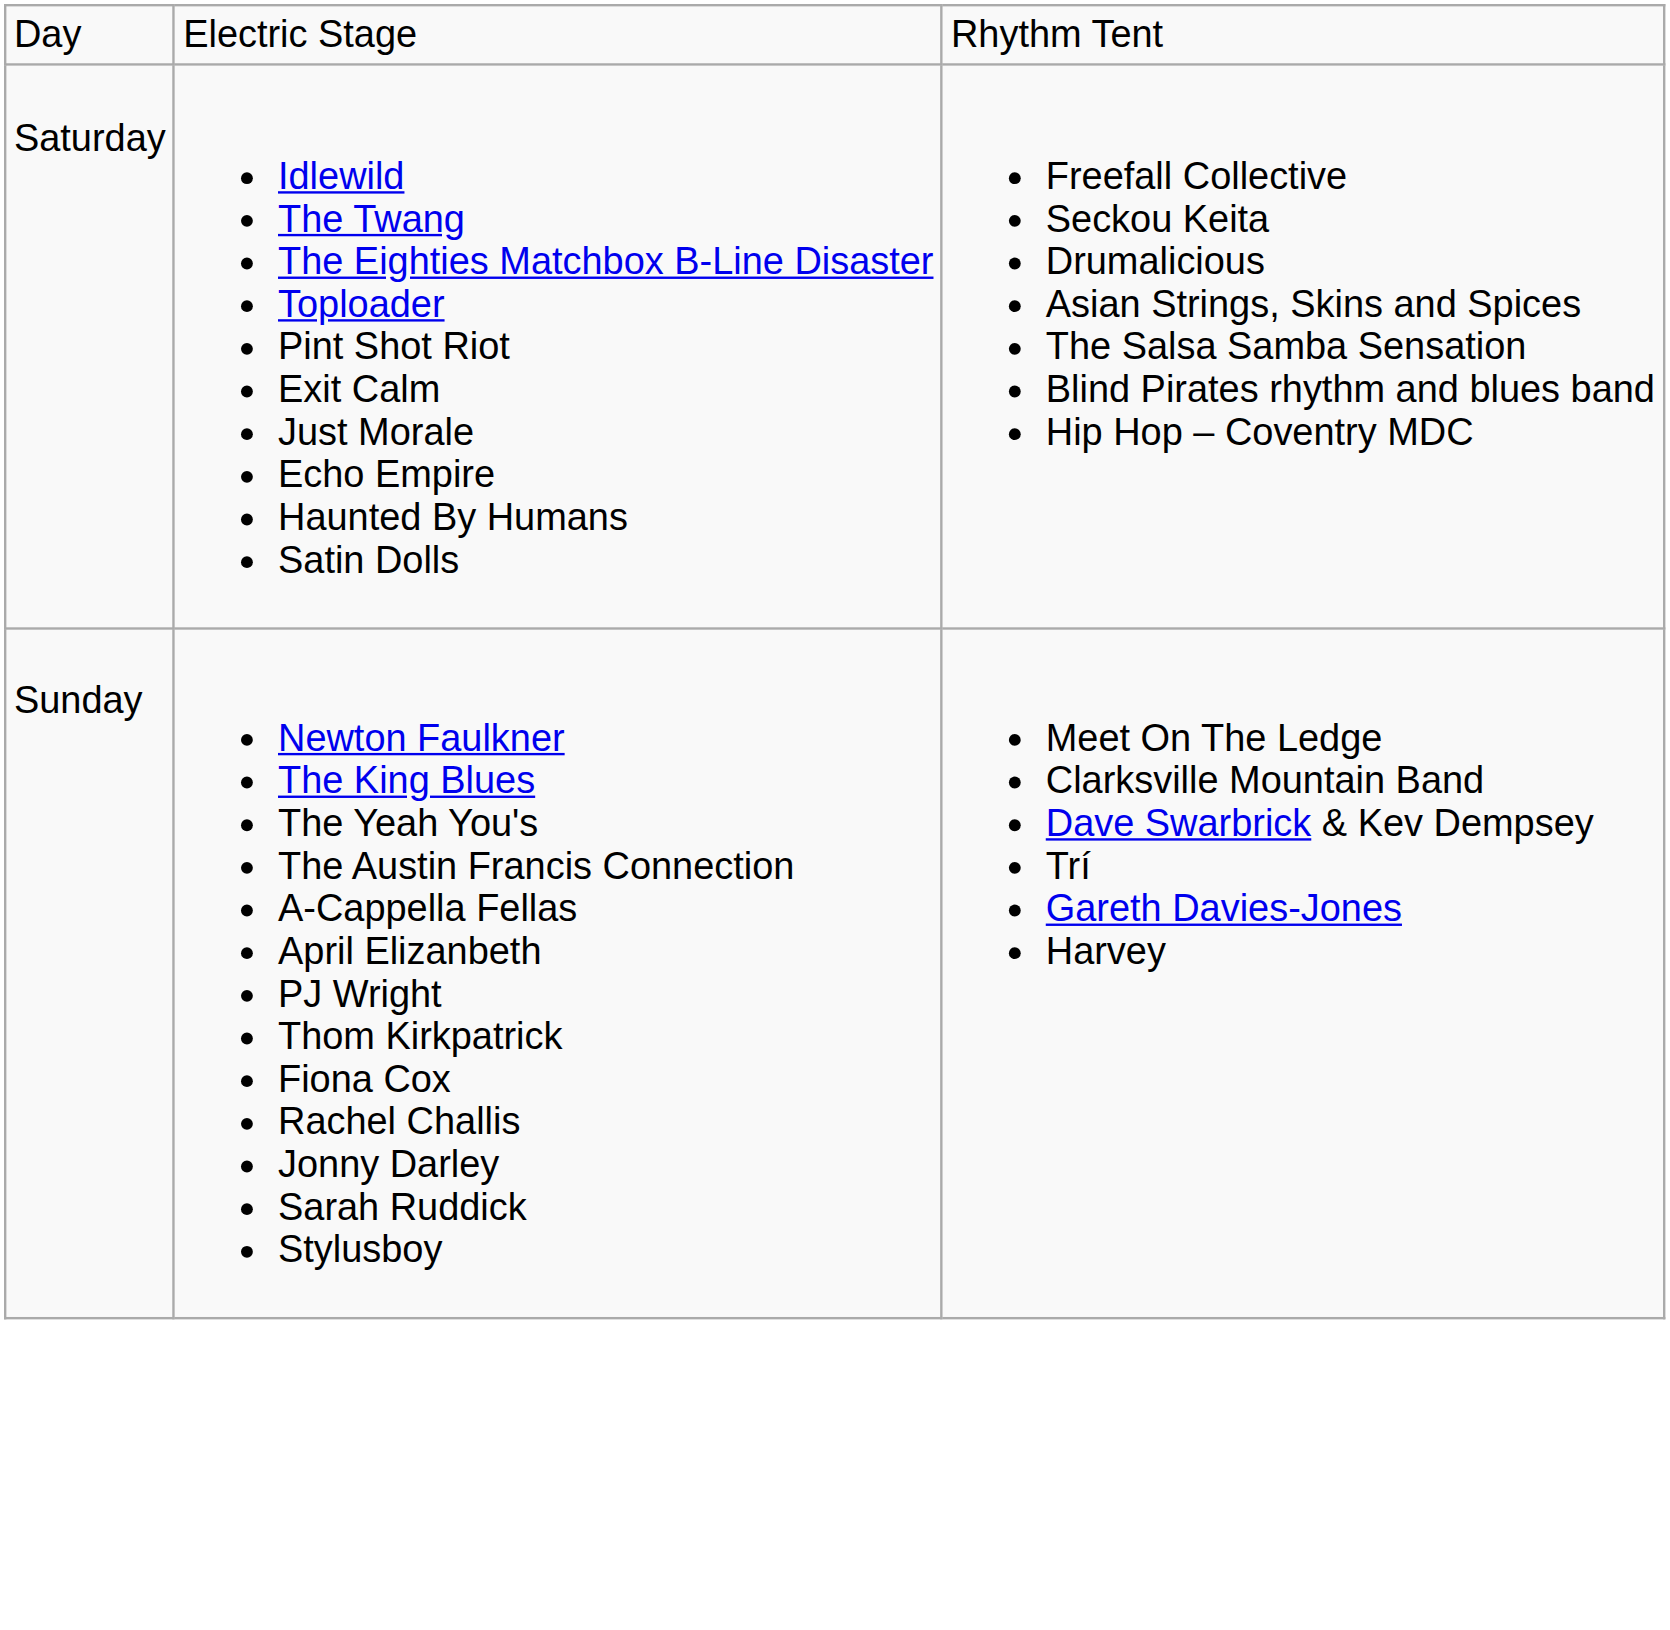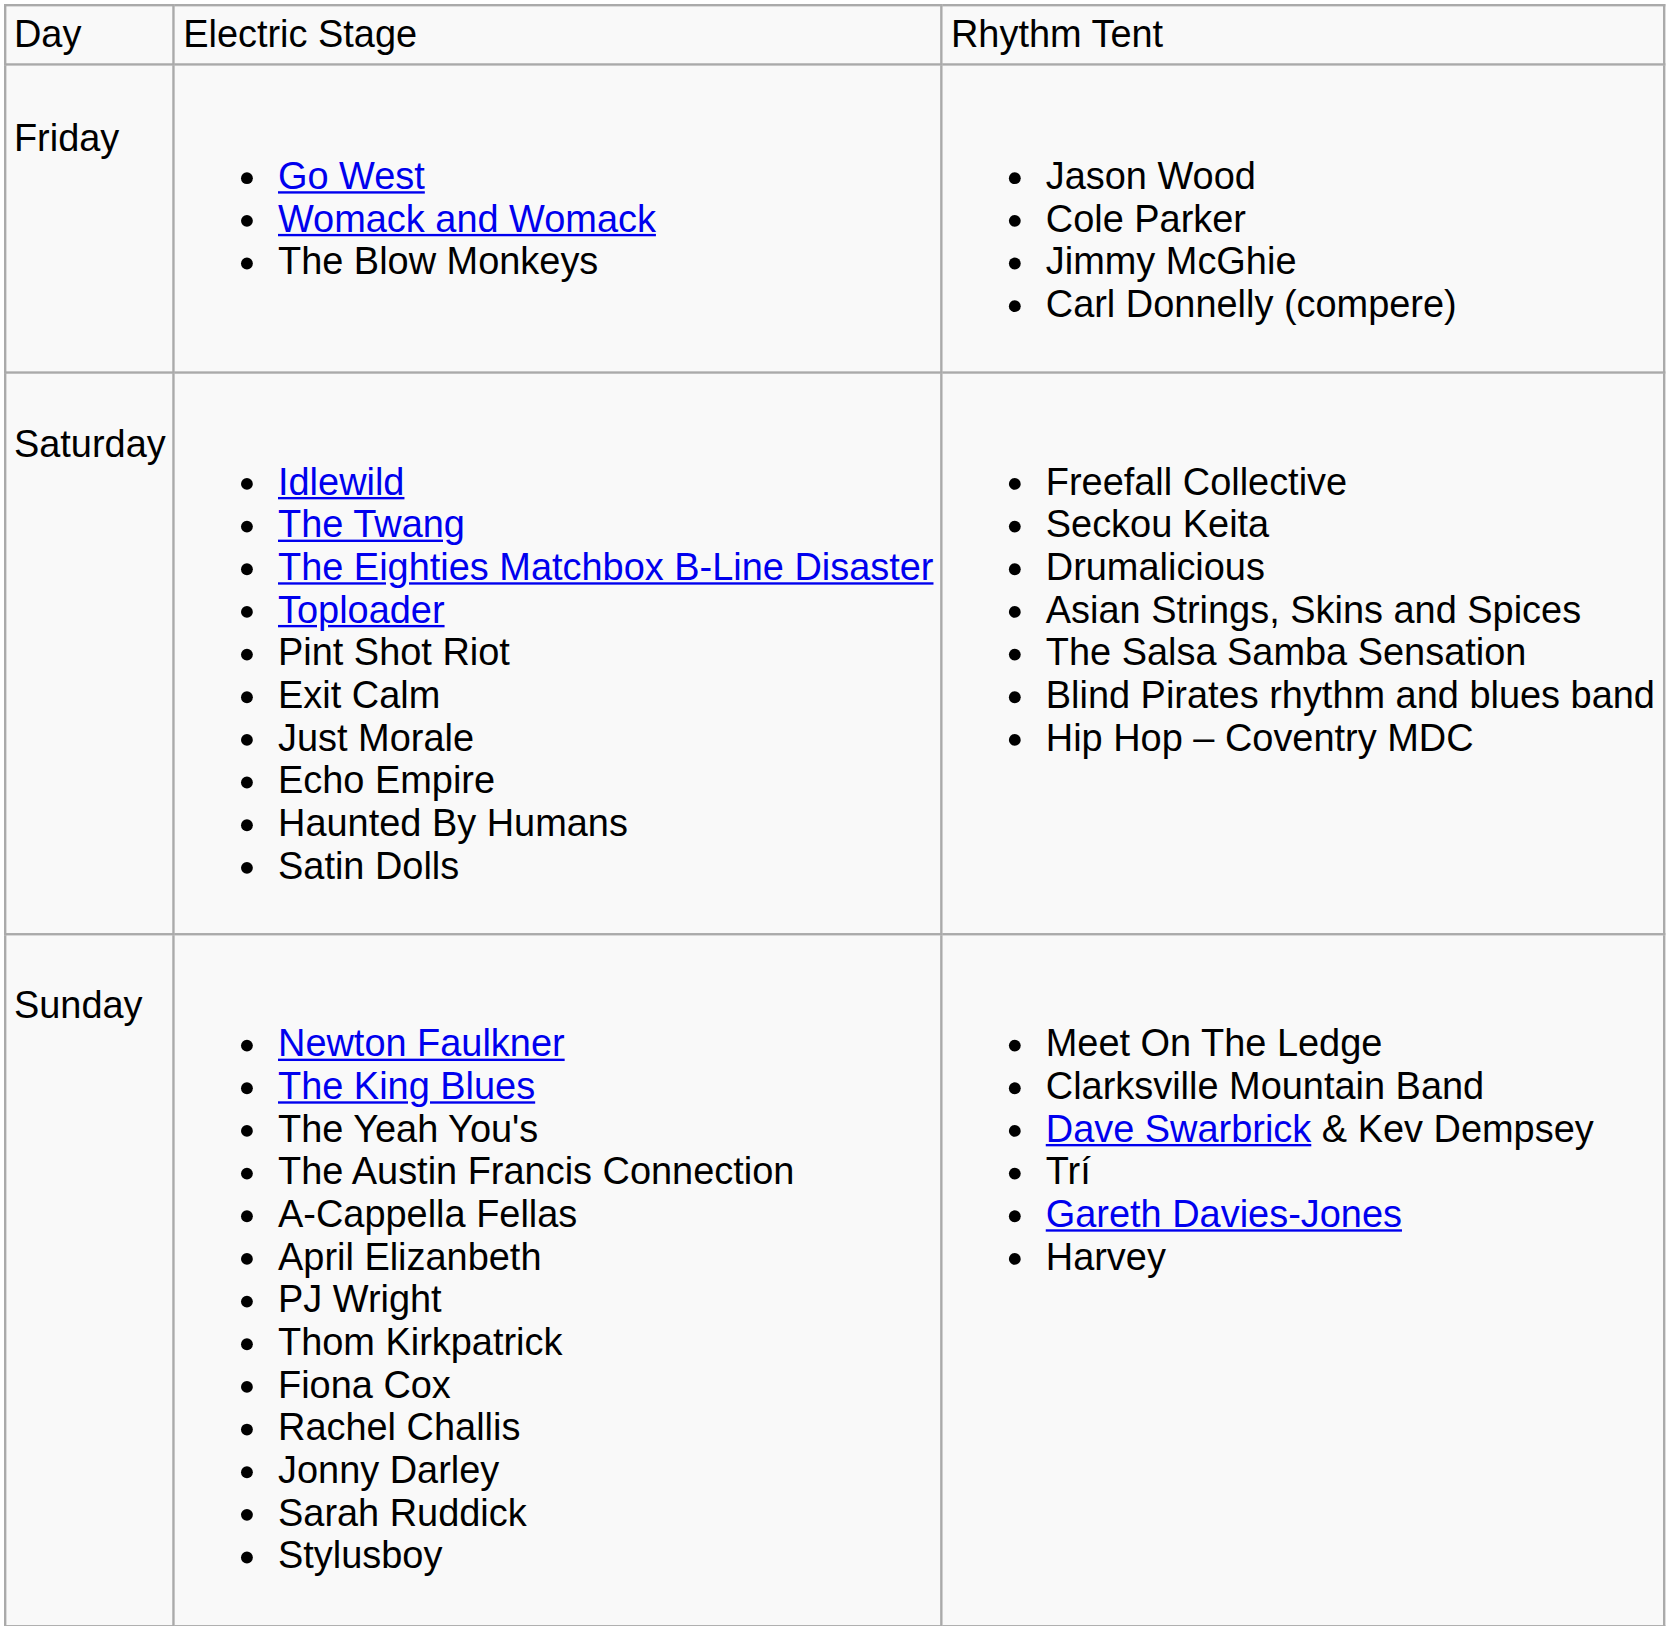+ row: (67, 137)
